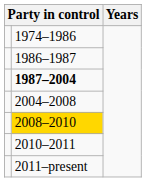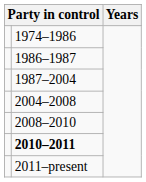(45, 79) bold -> (45, 79) normal
(45, 123) gold background -> (45, 123) no background
(45, 144) normal -> (45, 144) bold
